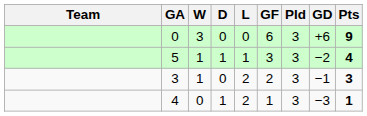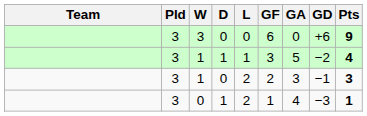columns swapped: (296, 15) <-> (175, 15)
